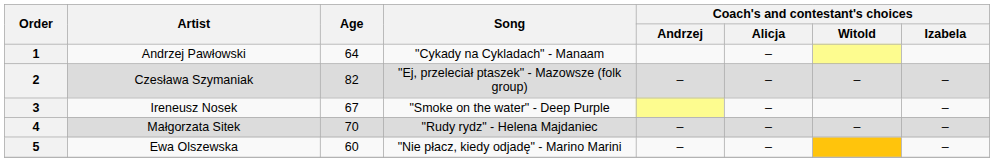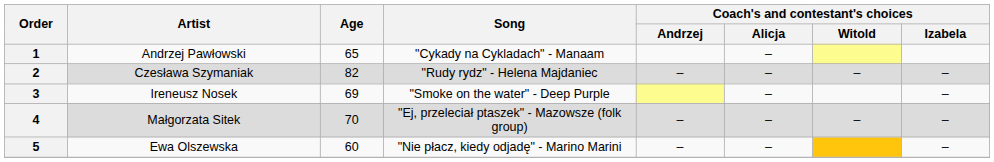(352, 53) 64 -> (352, 53) 65
(510, 80) "Ej, przeleciał ptaszek" - Mazowsze (folk group) -> (510, 73) "Rudy rydz" - Helena Majdaniec
(352, 107) 67 -> (352, 93) 69
(510, 127) "Rudy rydz" - Helena Majdaniec -> (510, 120) "Ej, przeleciał ptaszek" - Mazowsze (folk group)
